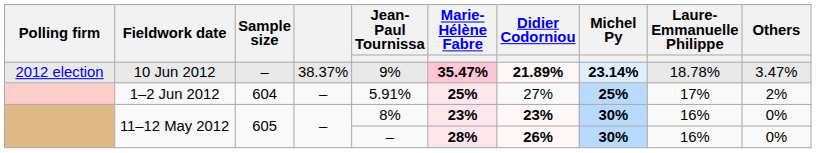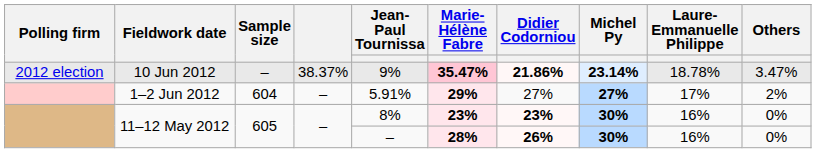(538, 73) 21.89% -> (538, 73) 21.86%
(463, 94) 25% -> (463, 94) 29%
(613, 94) 25% -> (613, 94) 27%
